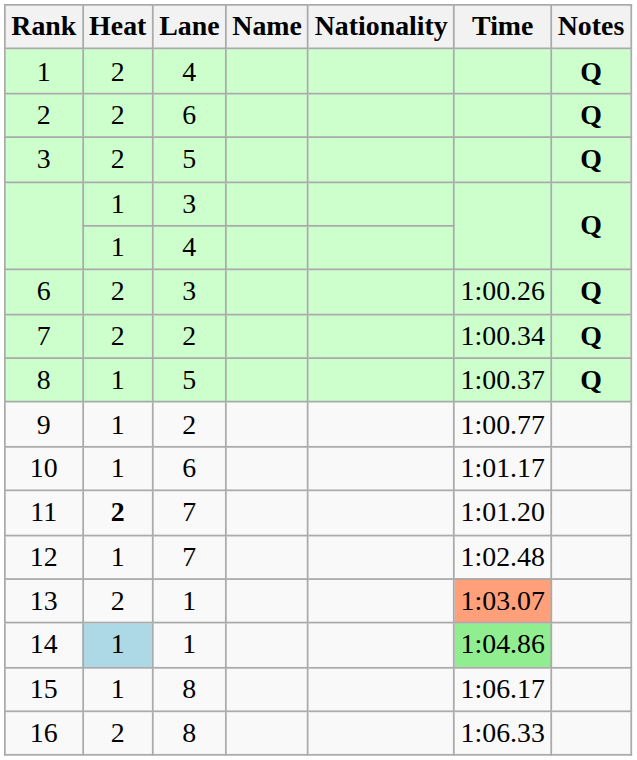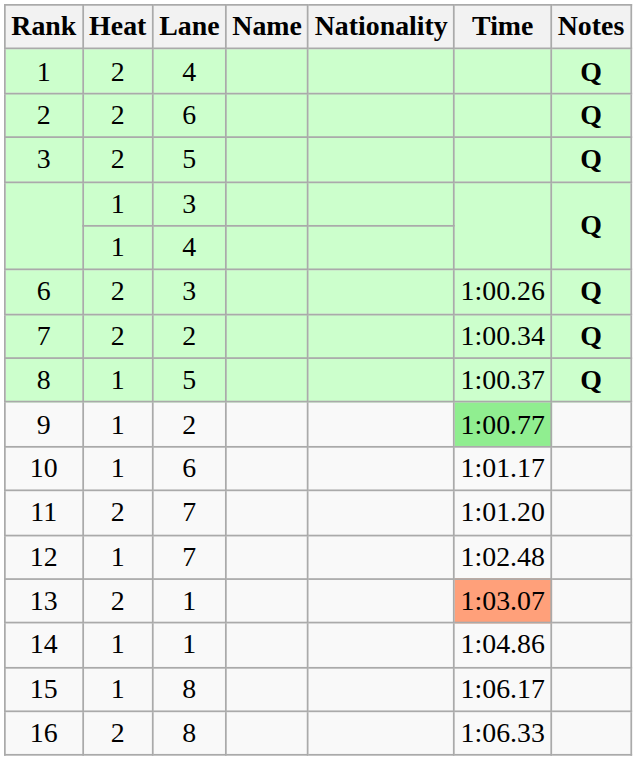(503, 423) no background -> (503, 423) lightgreen background
(118, 512) bold -> (118, 512) normal
(118, 644) lightblue background -> (118, 644) no background
(503, 644) lightgreen background -> (503, 644) no background
